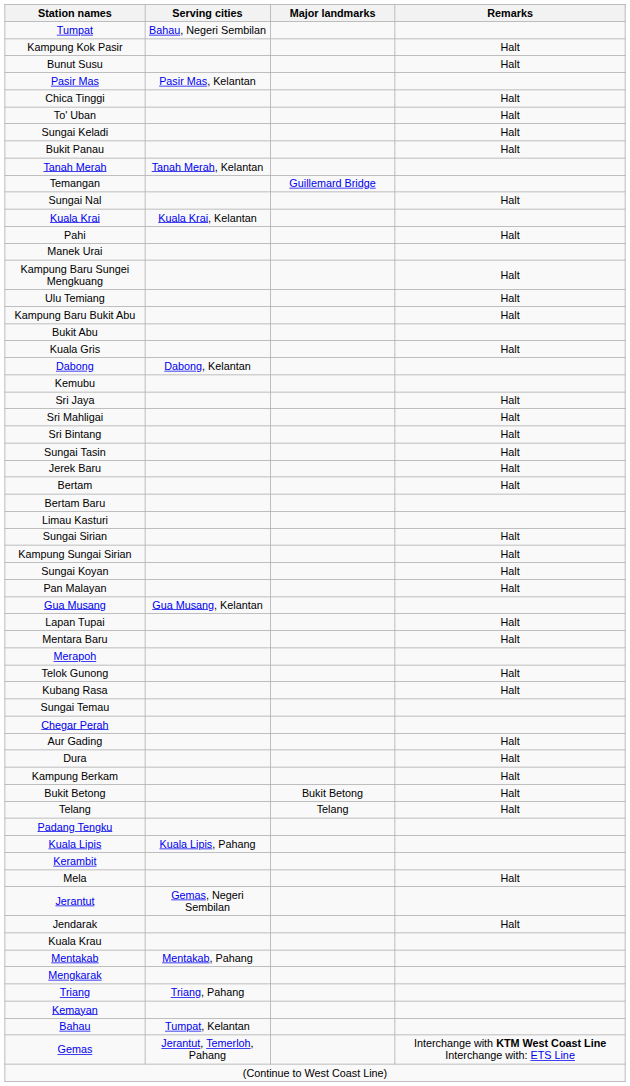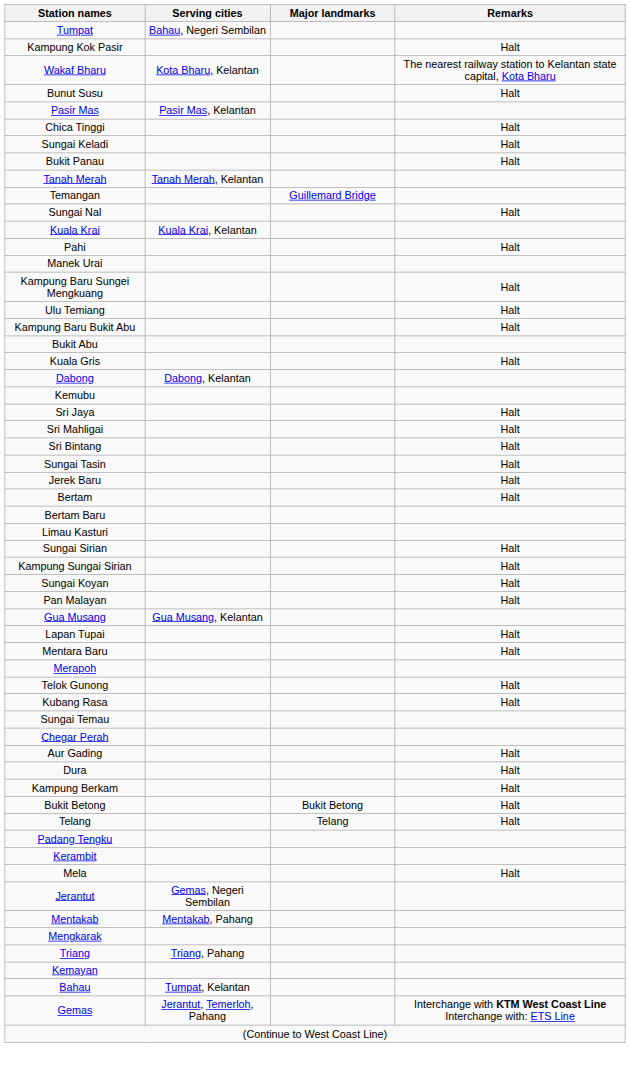+ row: (75, 70)
- row: (75, 115)
- row: (75, 844)
- row: (75, 924)
- row: (75, 941)
